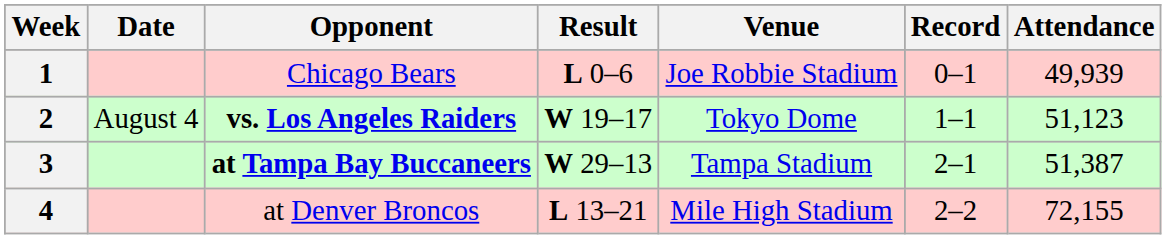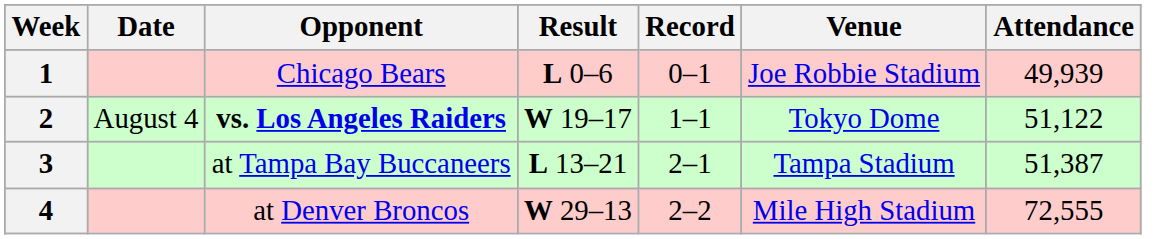columns swapped: (956, 27) <-> (781, 27)
(1084, 118) 51,123 -> (1064, 118) 51,122
(371, 164) bold -> (361, 164) normal
(598, 164) W 29–13 -> (578, 164) L 13–21
(598, 210) L 13–21 -> (578, 210) W 29–13
(1084, 210) 72,155 -> (1064, 210) 72,555
